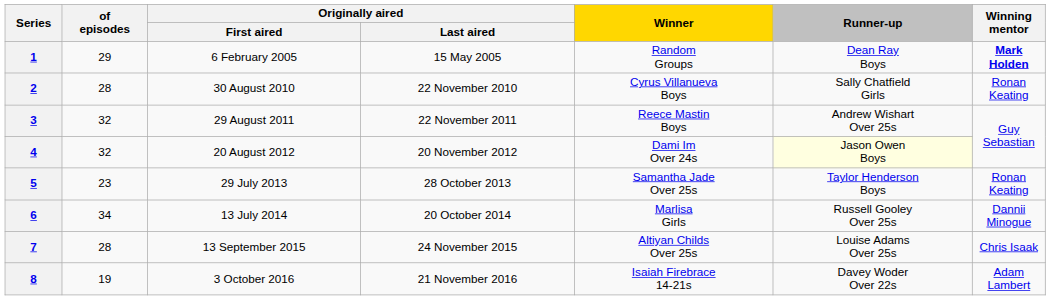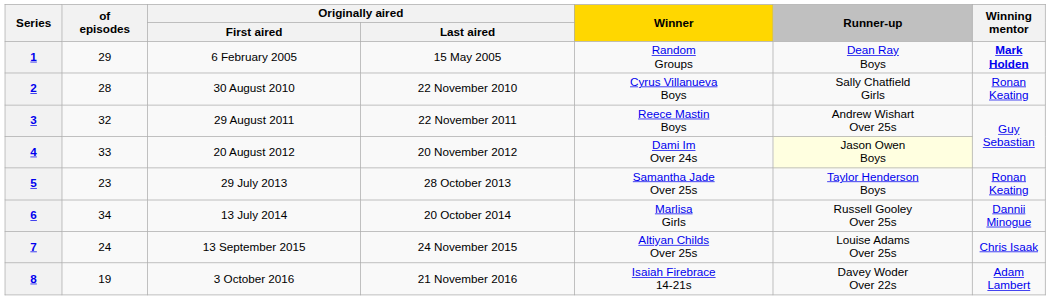(105, 152) 32 -> (105, 152) 33
(105, 247) 28 -> (105, 247) 24
